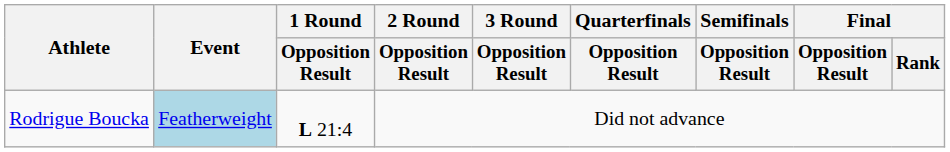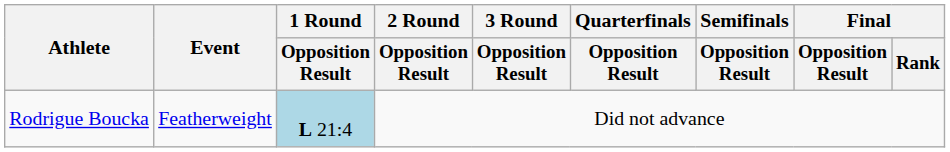(215, 118) lightblue background -> (215, 118) no background
(325, 130) no background -> (325, 130) lightblue background
